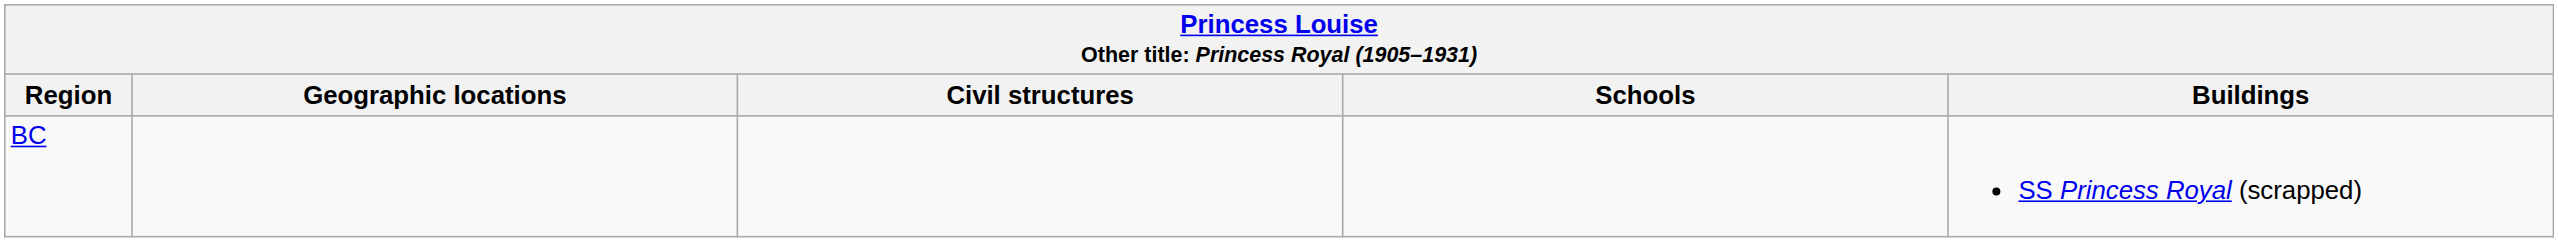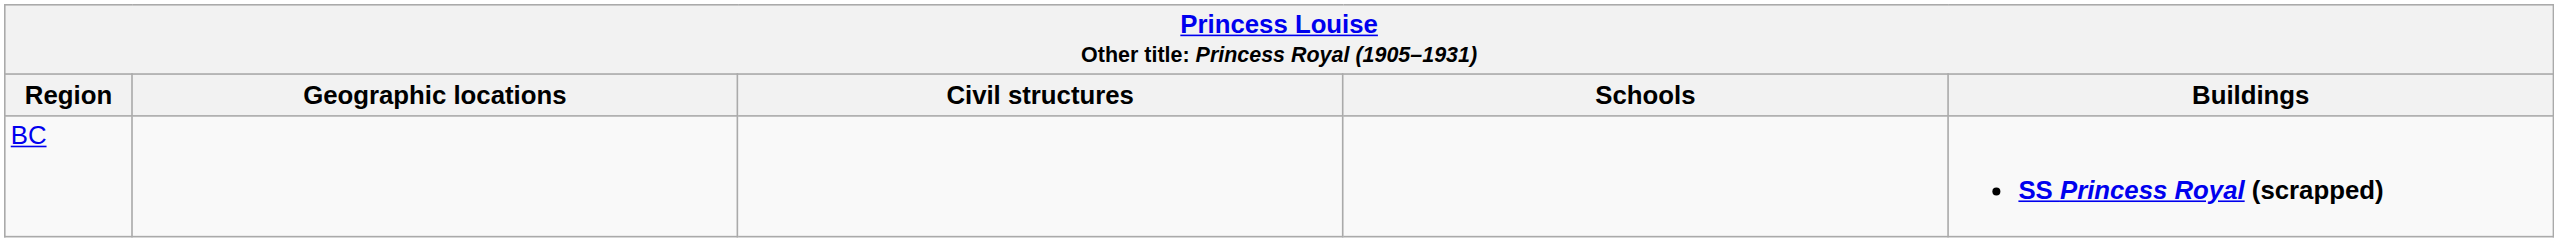(2251, 191) normal -> (2251, 191) bold
